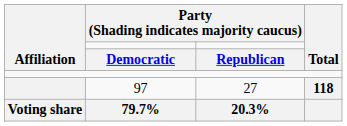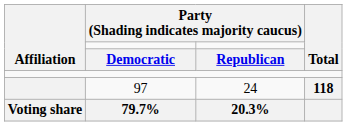(250, 88) 27 -> (250, 88) 24
